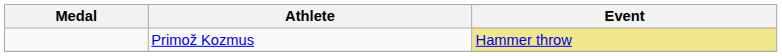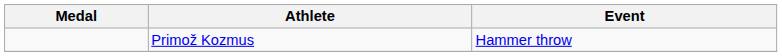(524, 40) khaki background -> (524, 40) no background
